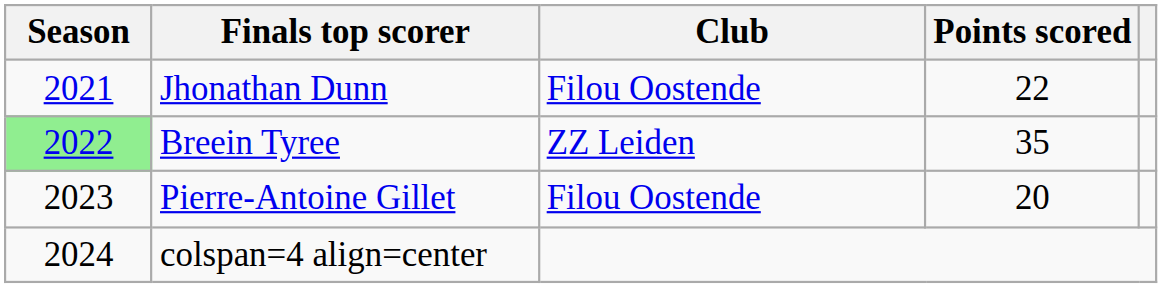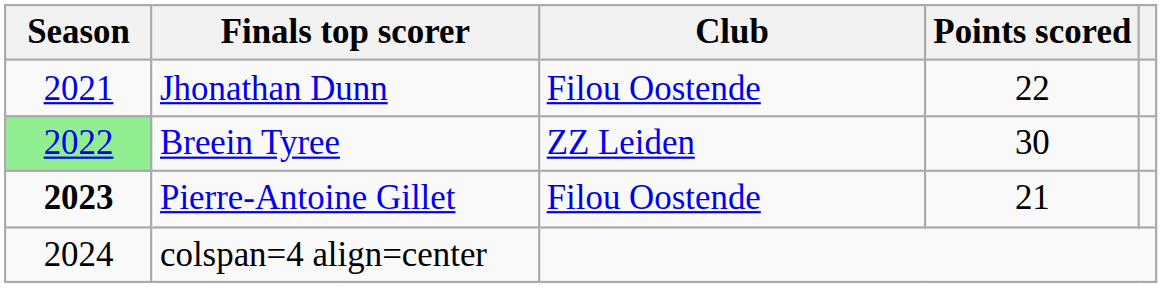(1032, 142) 35 -> (1032, 142) 30
(79, 198) normal -> (79, 198) bold
(1032, 198) 20 -> (1032, 198) 21
